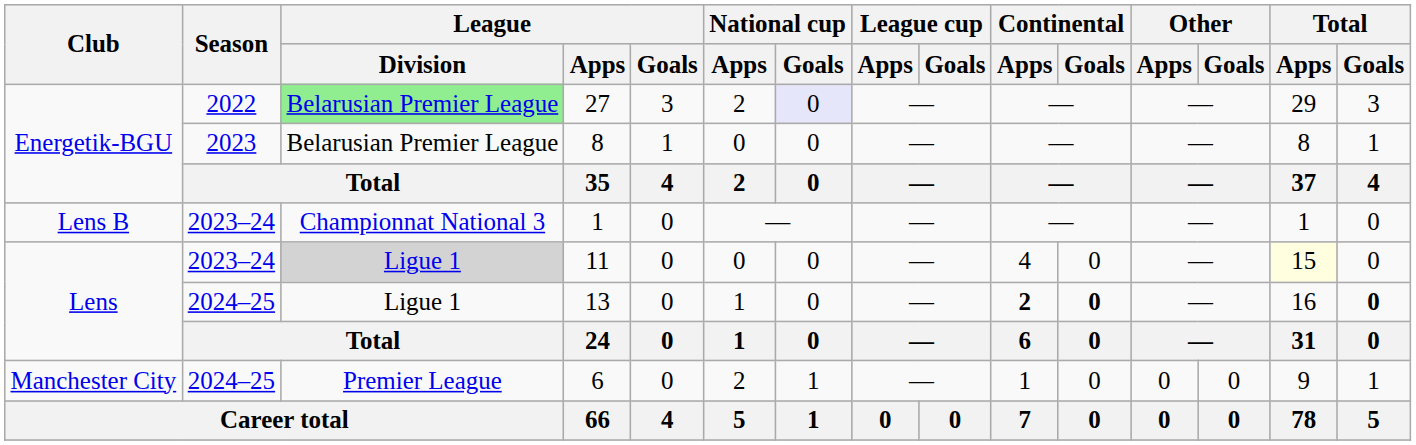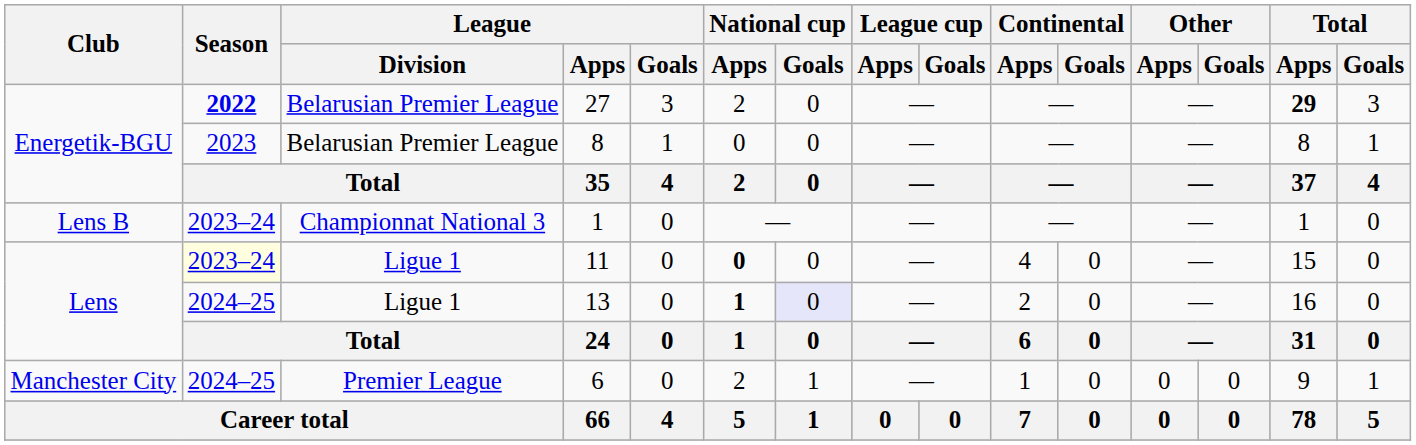(231, 103) normal -> (231, 103) bold
(422, 103) lightgreen background -> (422, 103) no background
(813, 103) lavender background -> (813, 103) no background
(1304, 103) normal -> (1304, 103) bold
(231, 261) no background -> (231, 261) lightyellow background
(422, 261) lightgrey background -> (422, 261) no background
(739, 261) normal -> (739, 261) bold
(1304, 261) lightyellow background -> (1304, 261) no background
(739, 301) normal -> (739, 301) bold
(813, 301) no background -> (813, 301) lavender background
(1025, 301) bold -> (1025, 301) normal
(1095, 301) bold -> (1095, 301) normal
(1374, 301) bold -> (1374, 301) normal
